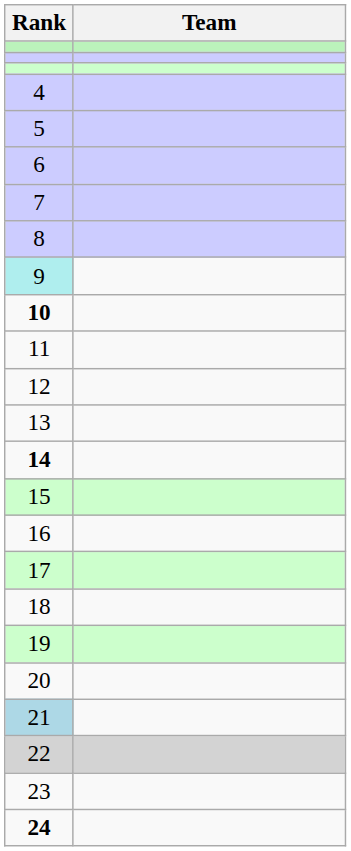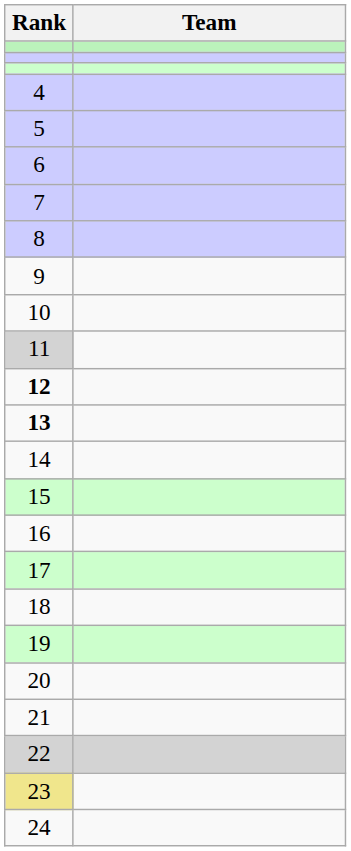(39, 275) paleturquoise background -> (39, 275) no background
(39, 312) bold -> (39, 312) normal
(39, 349) no background -> (39, 349) lightgrey background
(39, 386) normal -> (39, 386) bold
(39, 422) normal -> (39, 422) bold
(39, 459) bold -> (39, 459) normal
(39, 717) lightblue background -> (39, 717) no background
(39, 790) no background -> (39, 790) khaki background
(39, 827) bold -> (39, 827) normal
